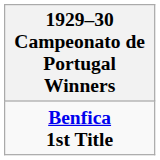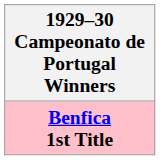(80, 127) no background -> (80, 127) pink background
